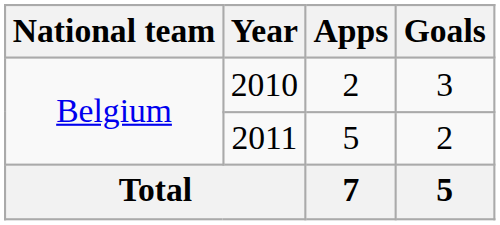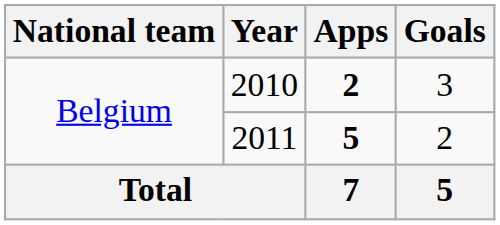(351, 84) normal -> (351, 84) bold
(351, 137) normal -> (351, 137) bold
